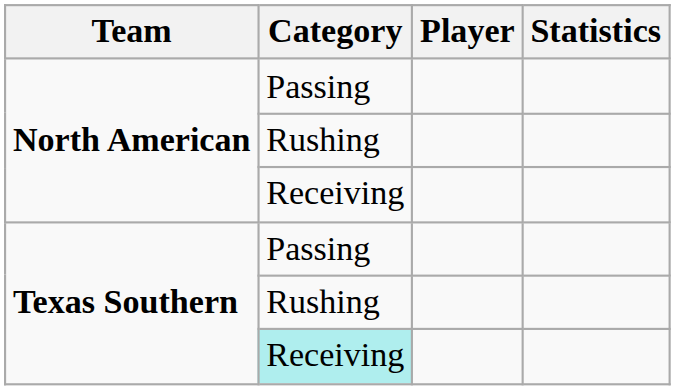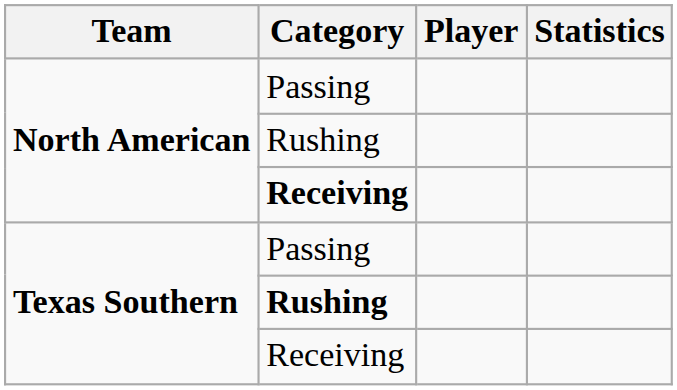(335, 193) normal -> (337, 193) bold
(323, 301) normal -> (327, 301) bold
(335, 355) paleturquoise background -> (335, 355) no background
